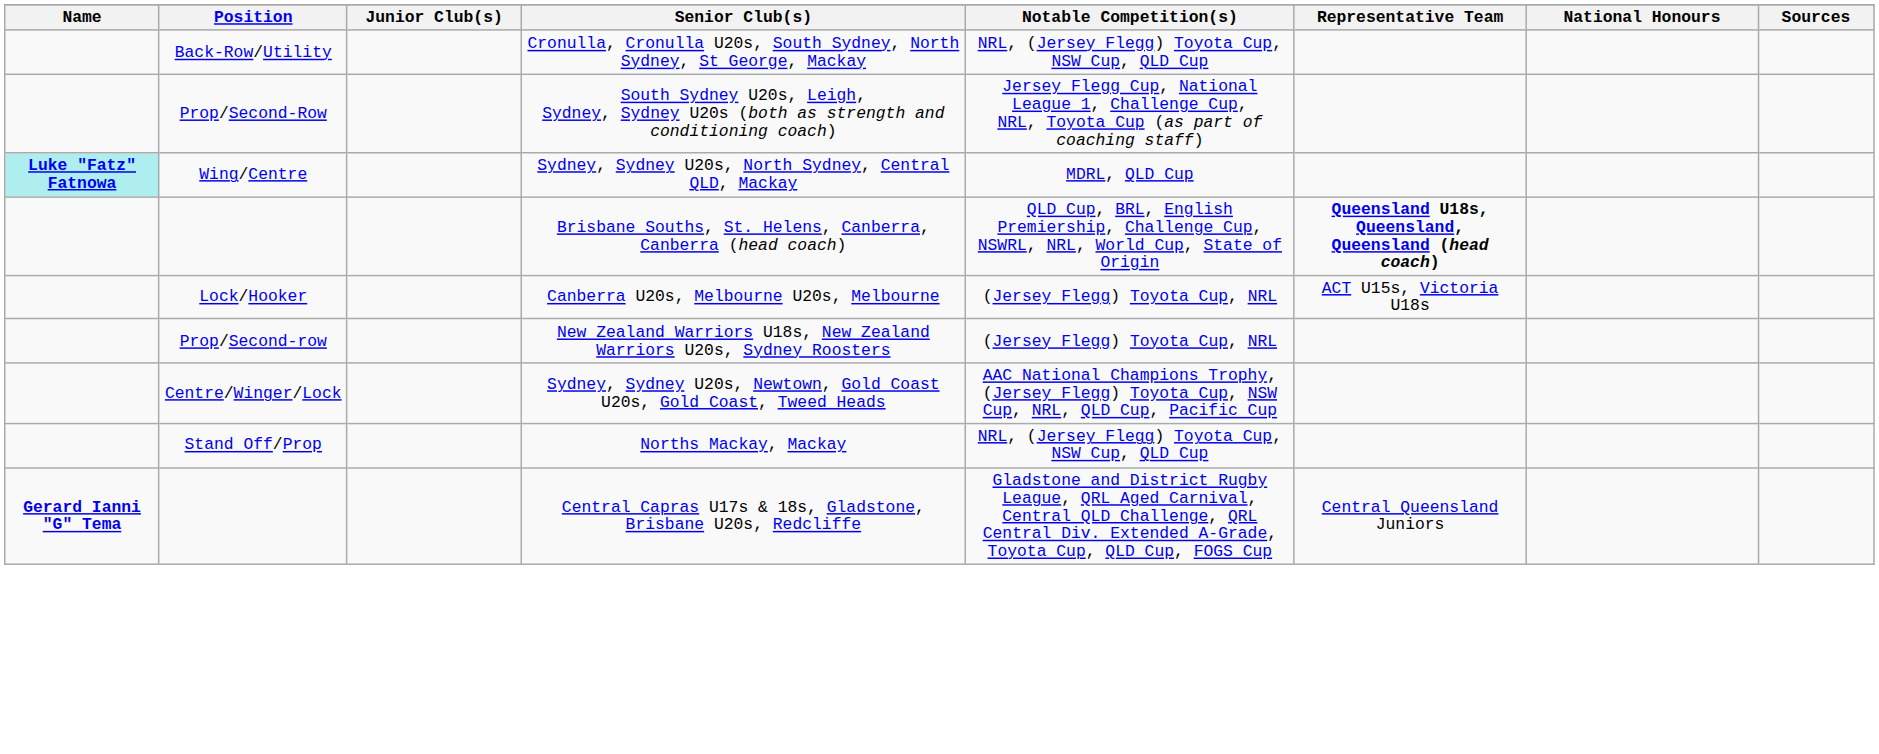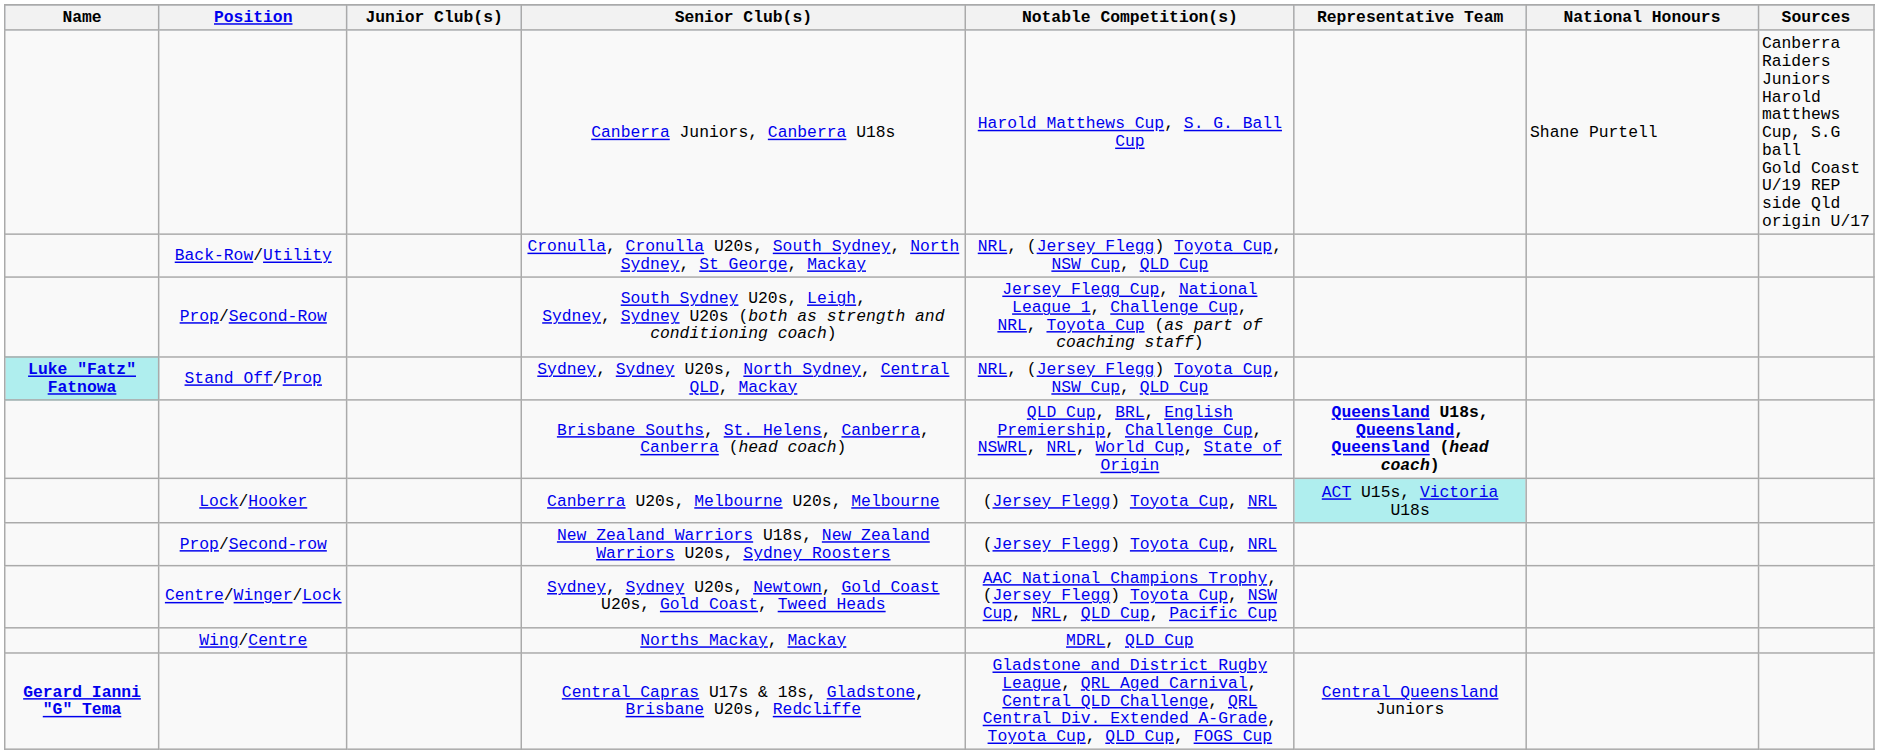+ row: (743, 132)
(253, 175) Wing/Centre -> (253, 378) Stand Off/Prop
(1130, 175) MDRL, QLD Cup -> (1130, 378) NRL, (Jersey Flegg) Toyota Cup, NSW Cup, QLD Cup
(1410, 297) no background -> (1410, 501) paleturquoise background
(253, 446) Stand Off/Prop -> (253, 640) Wing/Centre
(1130, 446) NRL, (Jersey Flegg) Toyota Cup, NSW Cup, QLD Cup -> (1130, 640) MDRL, QLD Cup
